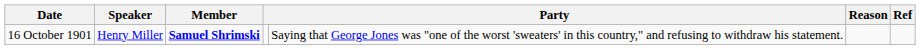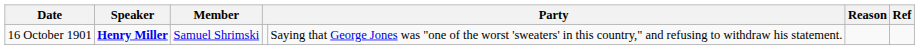(130, 34) normal -> (133, 34) bold
(214, 34) bold -> (216, 34) normal
